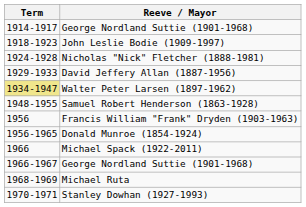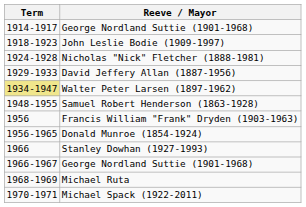(132, 149) Michael Spack (1922-2011) -> (135, 149) Stanley Dowhan (1927-1993)
(135, 195) Stanley Dowhan (1927-1993) -> (132, 195) Michael Spack (1922-2011)
